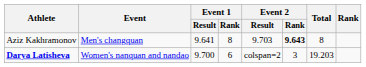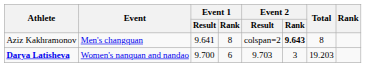(262, 40) 9.703 -> (262, 40) colspan=2
(262, 55) colspan=2 -> (262, 55) 9.703
